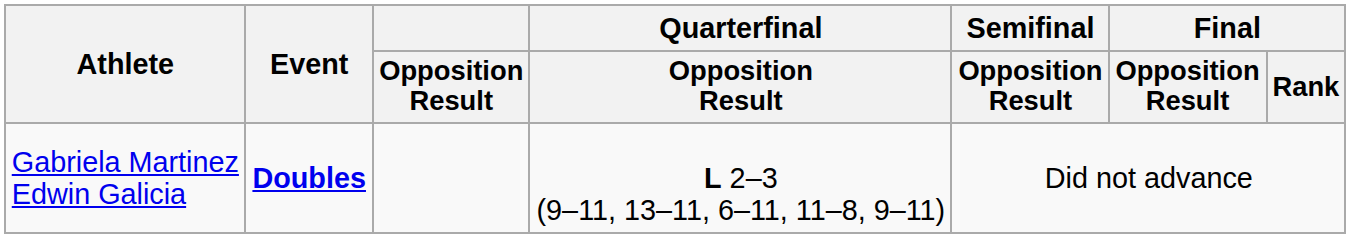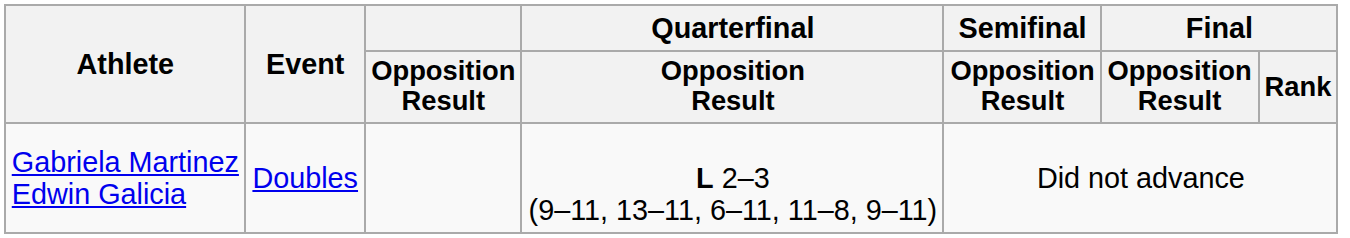(309, 179) bold -> (305, 179) normal
